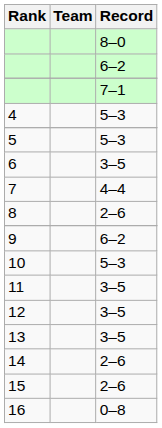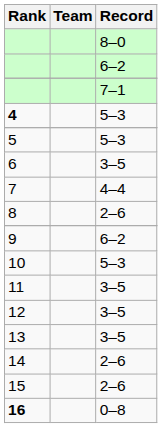(12, 115) normal -> (12, 115) bold
(17, 410) normal -> (17, 410) bold
